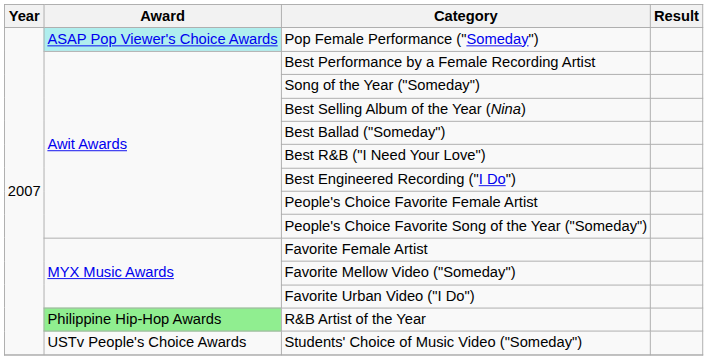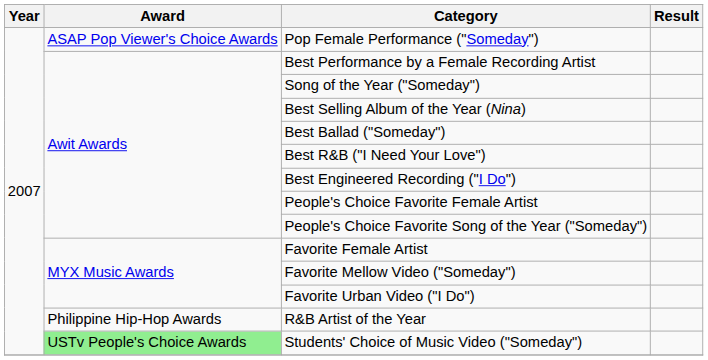(163, 39) paleturquoise background -> (163, 39) no background
(134, 319) lightgreen background -> (134, 319) no background
(147, 343) no background -> (147, 343) lightgreen background
